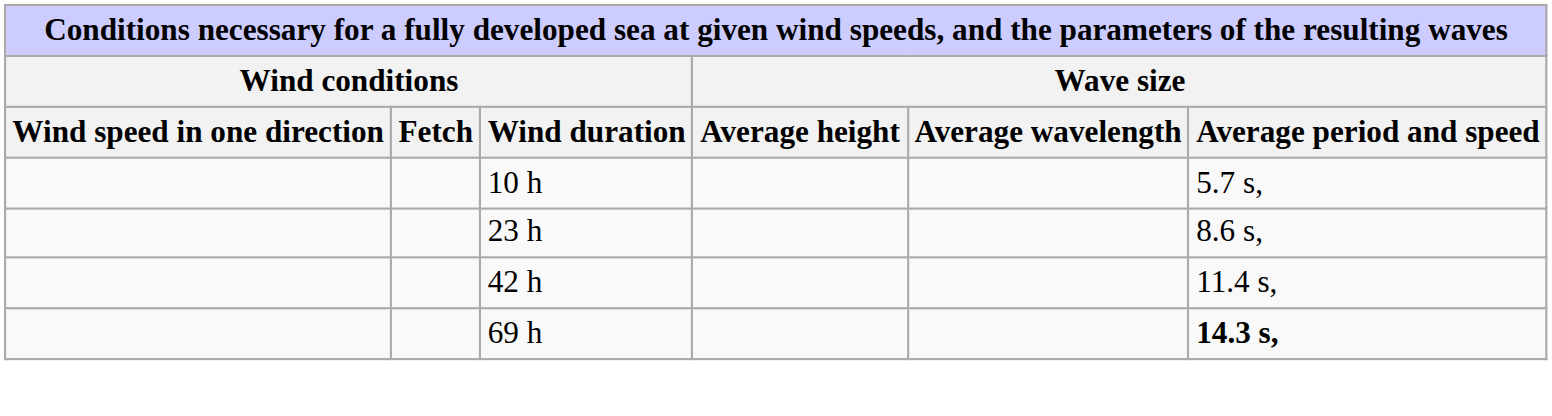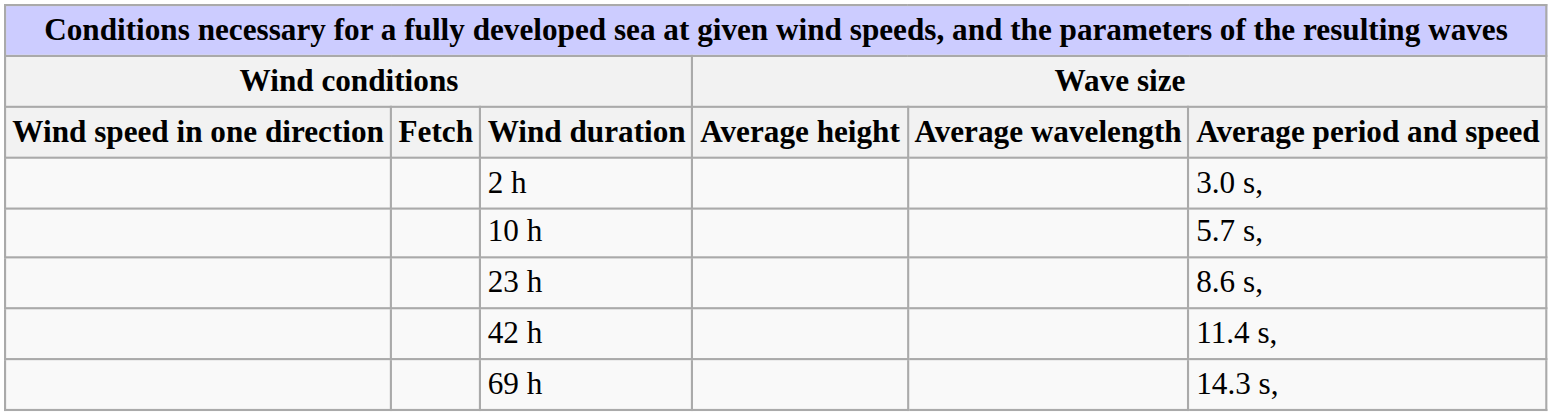+ row: (507, 181)
(1237, 333) bold -> (1237, 383) normal
